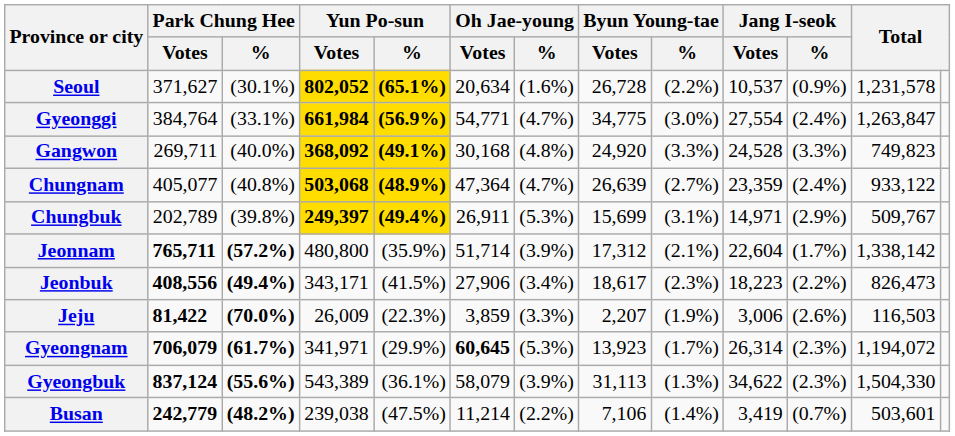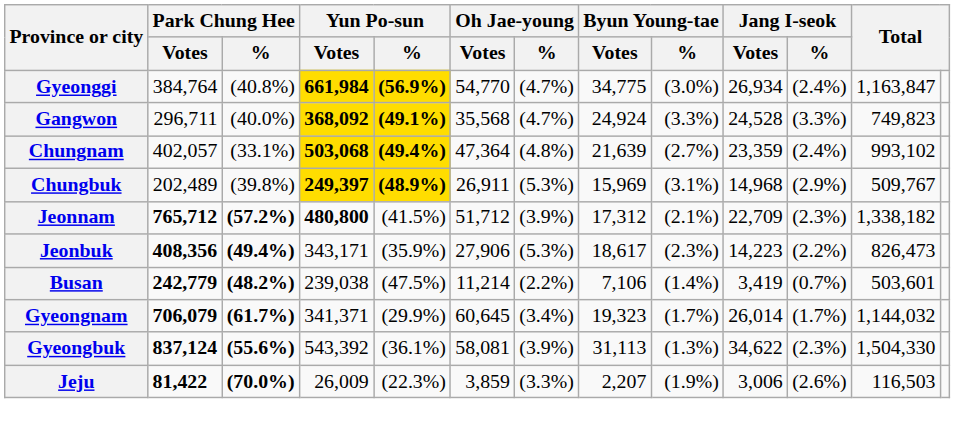- row: (76, 85)
(263, 118) (33.1%) -> (263, 85) (40.8%)
(483, 118) 54,771 -> (483, 85) 54,770
(755, 118) 27,554 -> (755, 85) 26,934
(896, 118) 1,263,847 -> (896, 85) 1,163,847
(185, 151) 269,711 -> (185, 118) 296,711
(483, 151) 30,168 -> (483, 118) 35,568
(547, 151) (4.8%) -> (547, 118) (4.7%)
(619, 151) 24,920 -> (619, 118) 24,924
(185, 184) 405,077 -> (185, 151) 402,057
(263, 184) (40.8%) -> (263, 151) (33.1%)
(412, 184) (48.9%) -> (412, 151) (49.4%)
(547, 184) (4.7%) -> (547, 151) (4.8%)
(619, 184) 26,639 -> (619, 151) 21,639
(903, 184) 933,122 -> (903, 151) 993,102
(185, 217) 202,789 -> (185, 184) 202,489
(412, 217) (49.4%) -> (412, 184) (48.9%)
(619, 217) 15,699 -> (619, 184) 15,969
(755, 217) 14,971 -> (755, 184) 14,968
(184, 249) 765,711 -> (185, 217) 765,712
(336, 249) normal -> (336, 217) bold
(414, 249) (35.9%) -> (414, 217) (41.5%)
(483, 249) 51,714 -> (483, 217) 51,712
(755, 249) 22,604 -> (755, 217) 22,709
(819, 249) (1.7%) -> (819, 217) (2.3%)
(896, 249) 1,338,142 -> (896, 217) 1,338,182
(185, 282) 408,556 -> (185, 249) 408,356
(414, 282) (41.5%) -> (414, 249) (35.9%)
(547, 282) (3.4%) -> (547, 249) (5.3%)
(755, 282) 18,223 -> (755, 249) 14,223
rows swapped: (76, 413) <-> (76, 315)
(336, 348) 341,971 -> (336, 315) 341,371
(483, 348) bold -> (483, 315) normal
(547, 348) (5.3%) -> (547, 315) (3.4%)
(619, 348) 13,923 -> (619, 315) 19,323
(755, 348) 26,314 -> (755, 315) 26,014
(819, 348) (2.3%) -> (819, 315) (1.7%)
(896, 348) 1,194,072 -> (896, 315) 1,144,032
(336, 380) 543,389 -> (336, 348) 543,392
(483, 380) 58,079 -> (483, 348) 58,081
